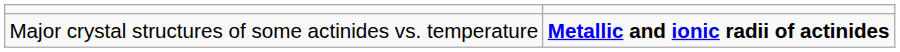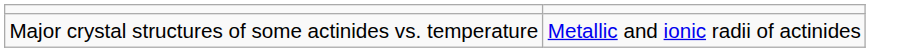(719, 30) bold -> (704, 30) normal
